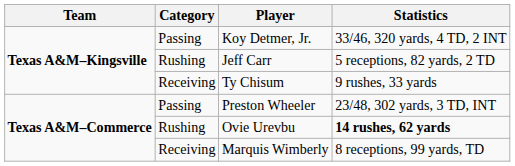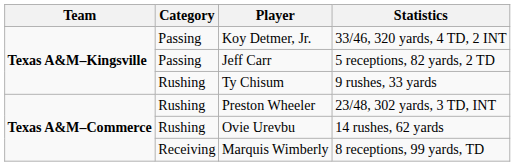(182, 60) Rushing -> (180, 60) Passing
(187, 82) Receiving -> (182, 82) Rushing
(180, 105) Passing -> (182, 105) Rushing
(393, 127) bold -> (389, 127) normal
